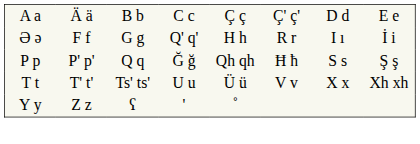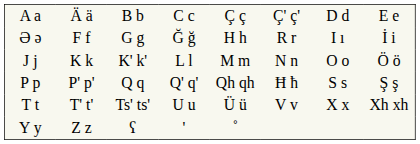(184, 38) Q' q' -> (184, 38) Ğ ğ
+ row: (30, 60)
(184, 60) Ğ ğ -> (184, 83) Q' q'
